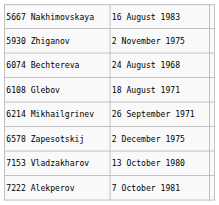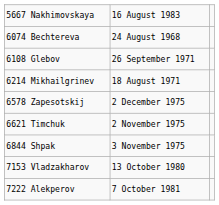- row: (38, 41)
(146, 90) 18 August 1971 -> (153, 59) 26 September 1971
(153, 114) 26 September 1971 -> (146, 80) 18 August 1971
+ row: (36, 124)
+ row: (31, 145)
